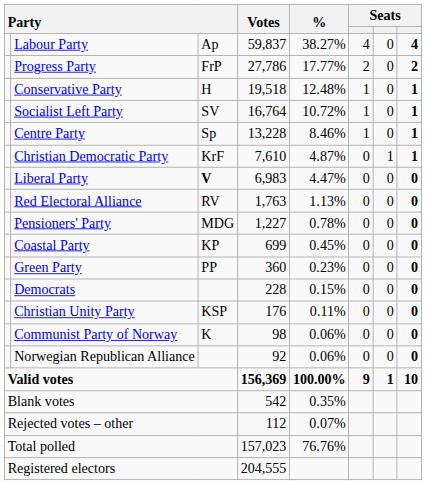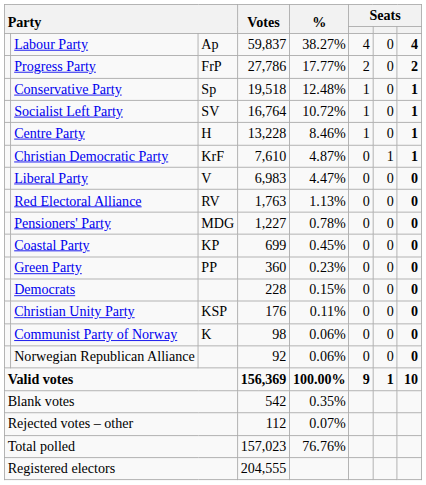(206, 89) H -> (209, 89) Sp
(209, 133) Sp -> (206, 133) H
(206, 178) bold -> (206, 178) normal
